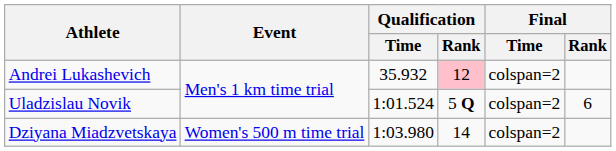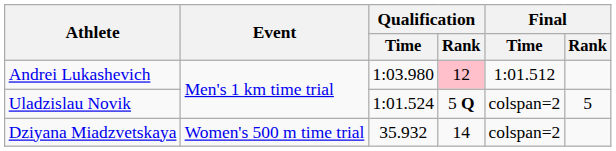(403, 75) 35.932 -> (403, 75) 1:03.980
(524, 75) colspan=2 -> (524, 75) 1:01.512
(588, 103) 6 -> (588, 103) 5
(403, 132) 1:03.980 -> (403, 132) 35.932
